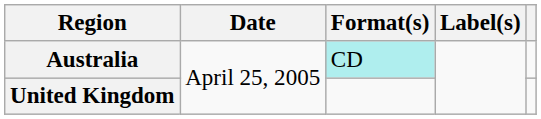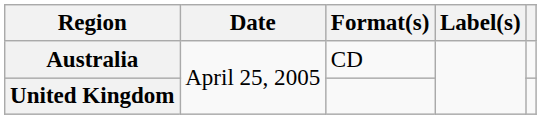(347, 59) paleturquoise background -> (347, 59) no background
